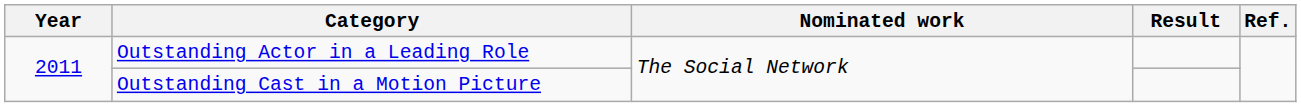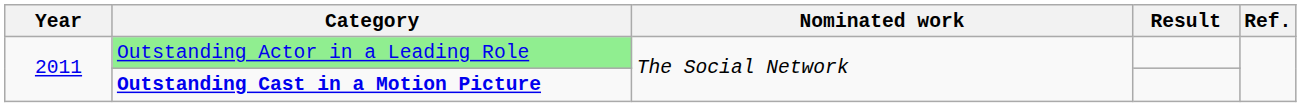(323, 53) no background -> (323, 53) lightgreen background
(329, 85) normal -> (329, 85) bold
